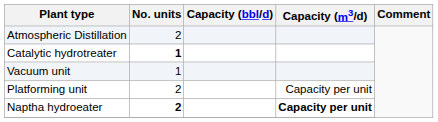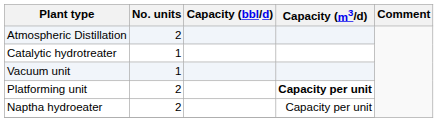(178, 53) bold -> (178, 53) normal
(329, 89) normal -> (325, 89) bold
(178, 108) bold -> (178, 108) normal
(325, 108) bold -> (329, 108) normal
